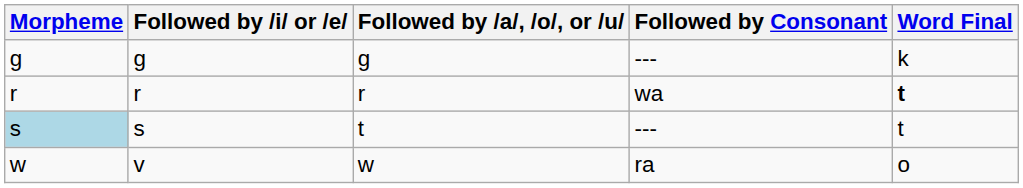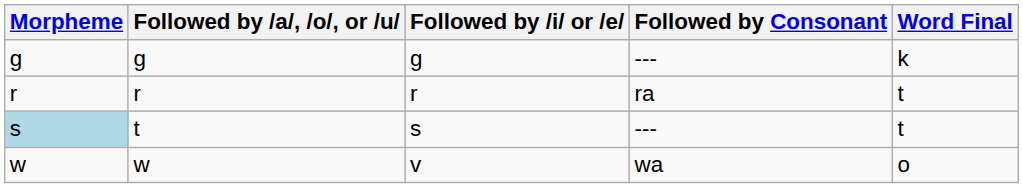columns swapped: (240, 22) <-> (491, 22)
(649, 93) wa -> (644, 93) ra
(901, 93) bold -> (901, 93) normal
(644, 164) ra -> (649, 164) wa
